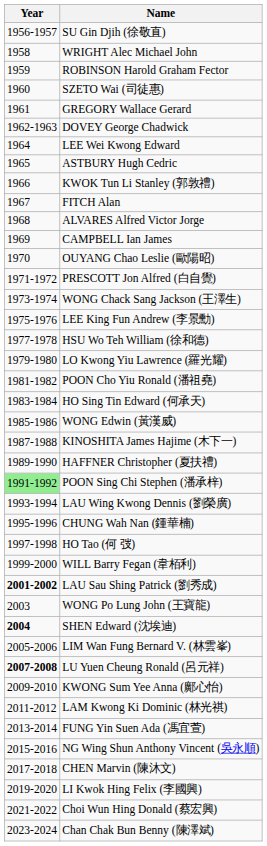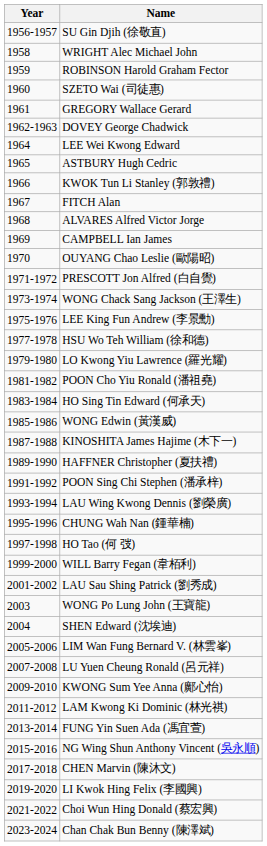(32, 483) lightgreen background -> (32, 483) no background
(32, 585) bold -> (32, 585) normal
(19, 626) bold -> (19, 626) normal
(32, 667) bold -> (32, 667) normal
